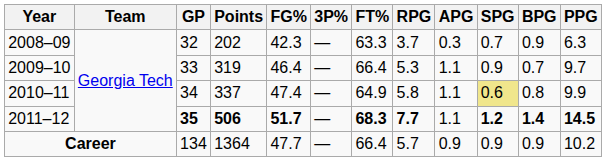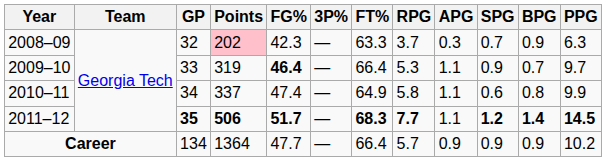(228, 42) no background -> (228, 42) pink background
(286, 67) normal -> (286, 67) bold
(492, 93) khaki background -> (492, 93) no background
